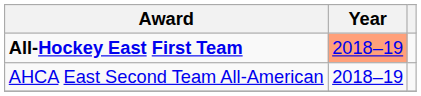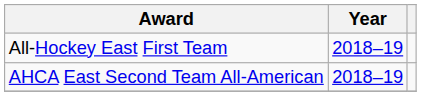(126, 47) bold -> (118, 47) normal
(368, 47) lightsalmon background -> (368, 47) no background
